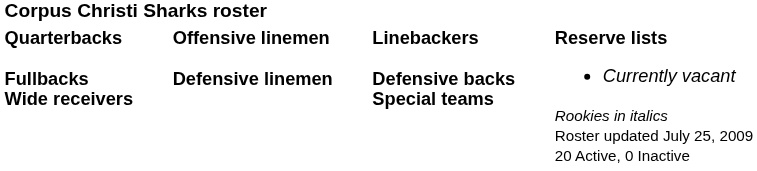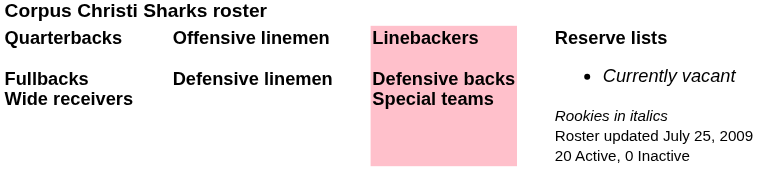(444, 68) no background -> (444, 68) pink background
